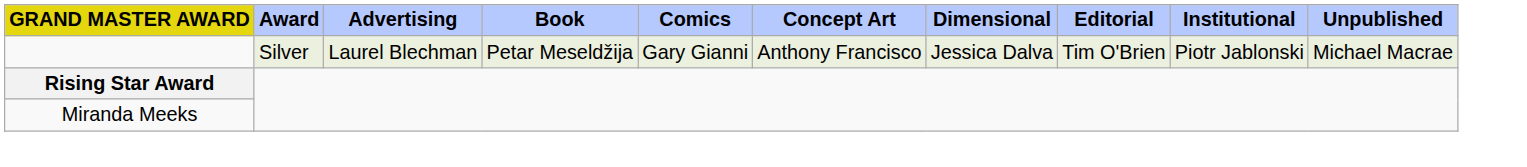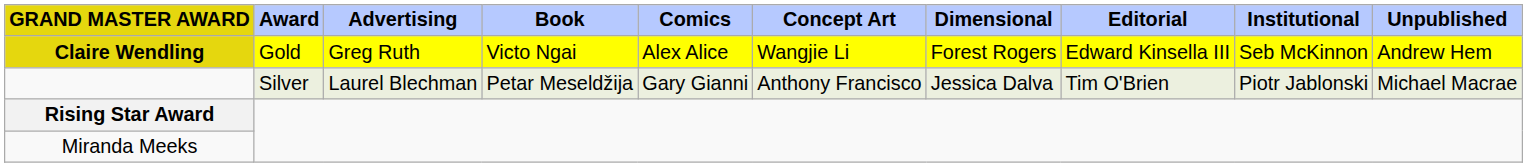+ row: (130, 51)
